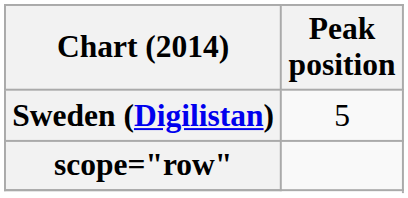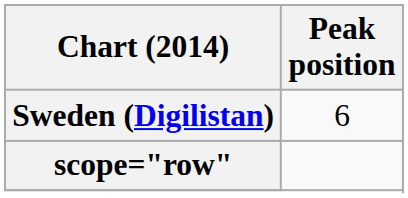(342, 114) 5 -> (342, 114) 6
